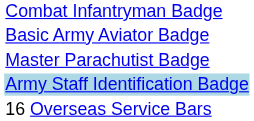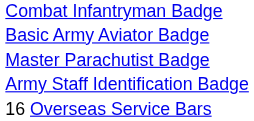(127, 84) lightblue background -> (127, 84) no background
